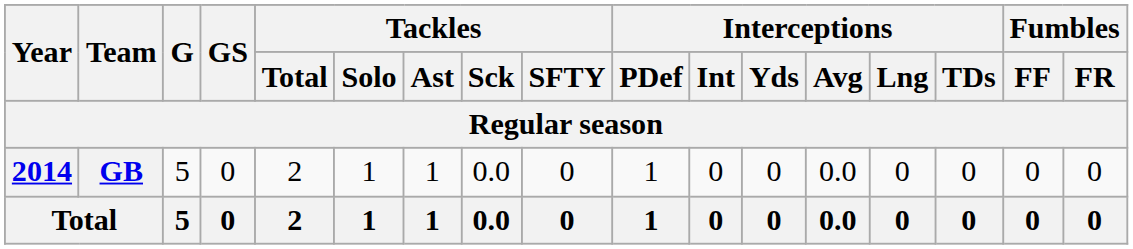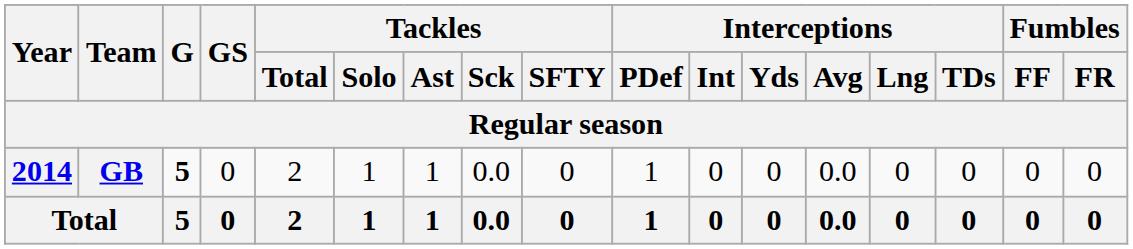(182, 171) normal -> (182, 171) bold
